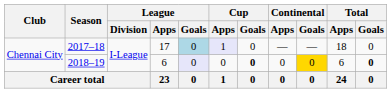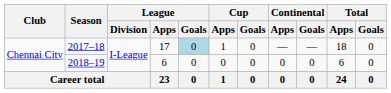(223, 46) lavender background -> (223, 46) no background
(194, 63) lavender background -> (194, 63) no background
(253, 63) bold -> (253, 63) normal
(312, 63) gold background -> (312, 63) no background
(371, 63) bold -> (371, 63) normal
